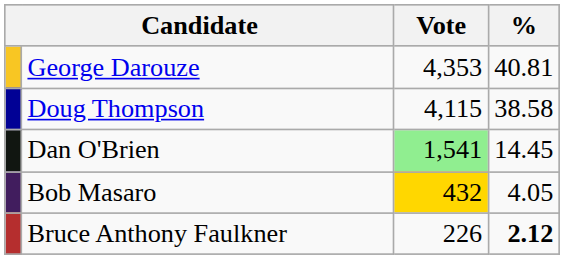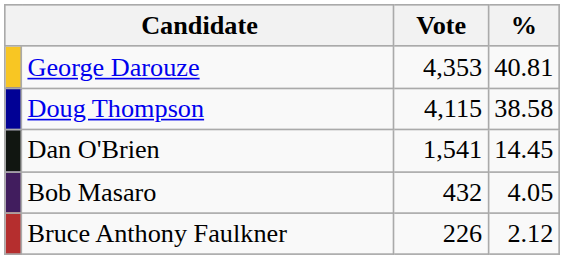(453, 150) lightgreen background -> (453, 150) no background
(462, 191) gold background -> (462, 191) no background
(530, 233) bold -> (530, 233) normal
